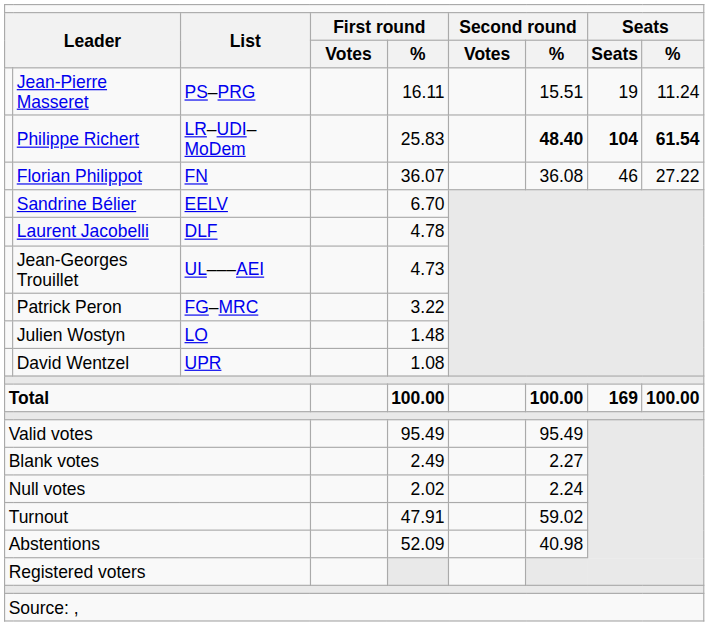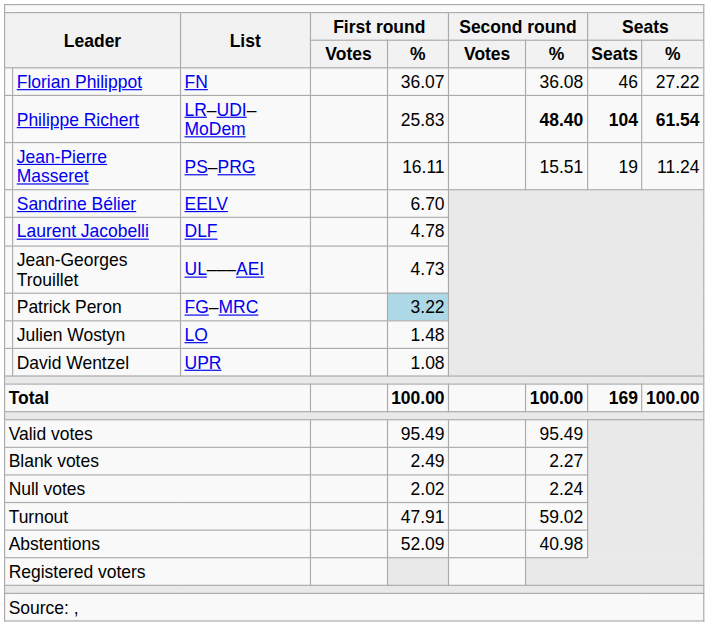rows swapped: (79, 177) <-> (62, 92)
(428, 307) no background -> (428, 307) lightblue background
